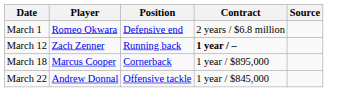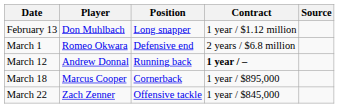+ row: (32, 29)
(78, 45) Zach Zenner -> (95, 62) Andrew Donnal
(85, 78) Andrew Donnal -> (88, 95) Zach Zenner
